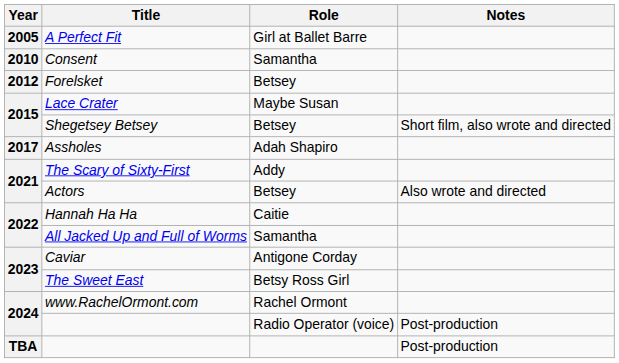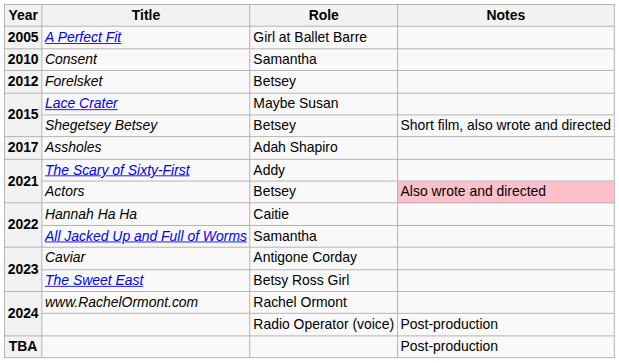(473, 192) no background -> (473, 192) pink background
